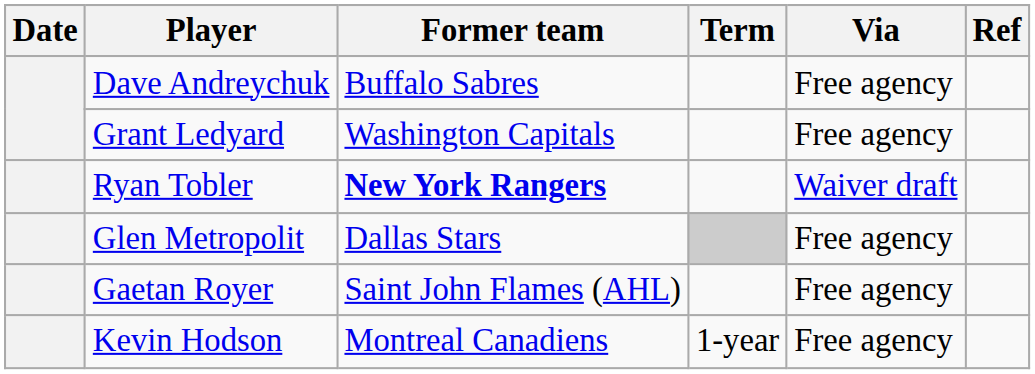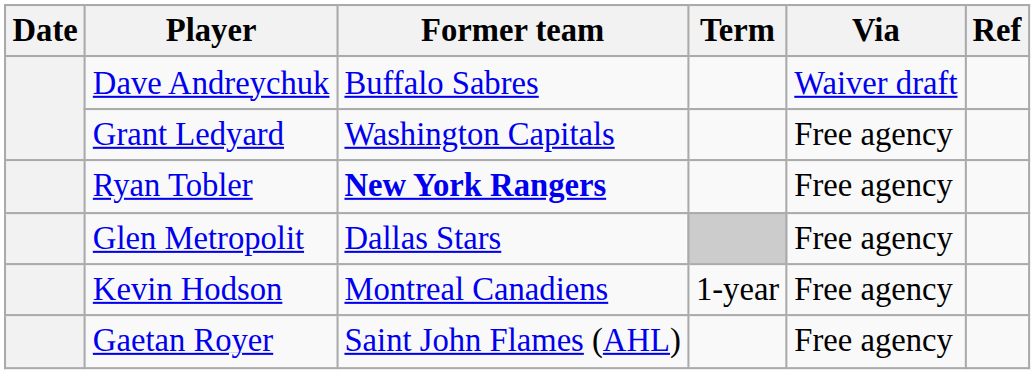(874, 82) Free agency -> (876, 82) Waiver draft
(876, 185) Waiver draft -> (874, 185) Free agency
rows swapped: (183, 289) <-> (188, 340)
